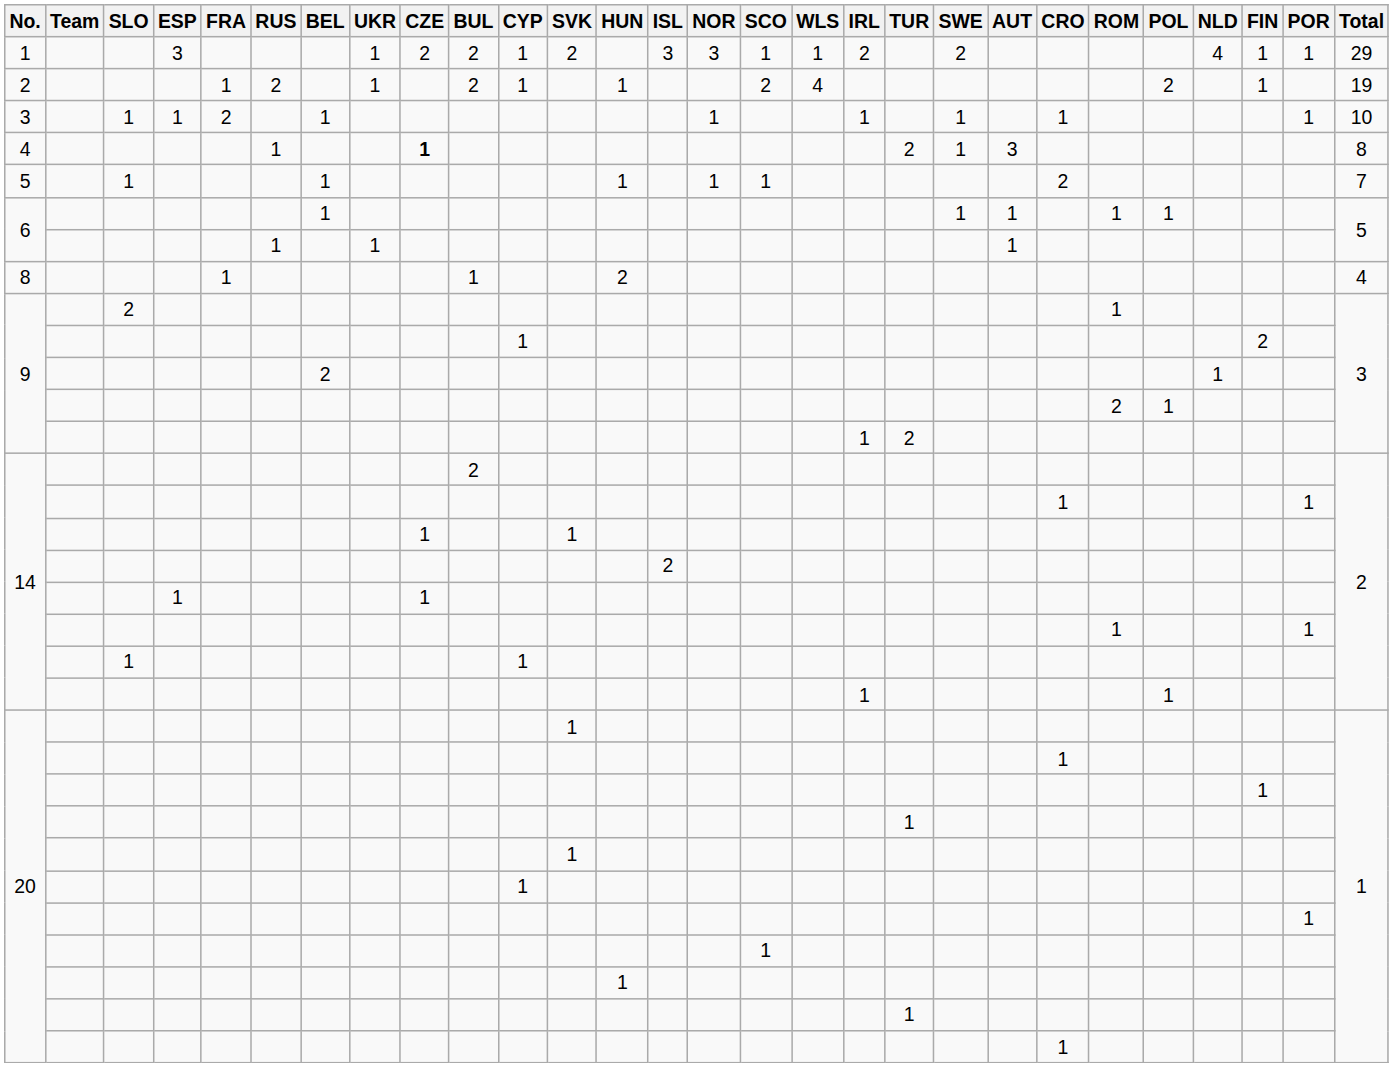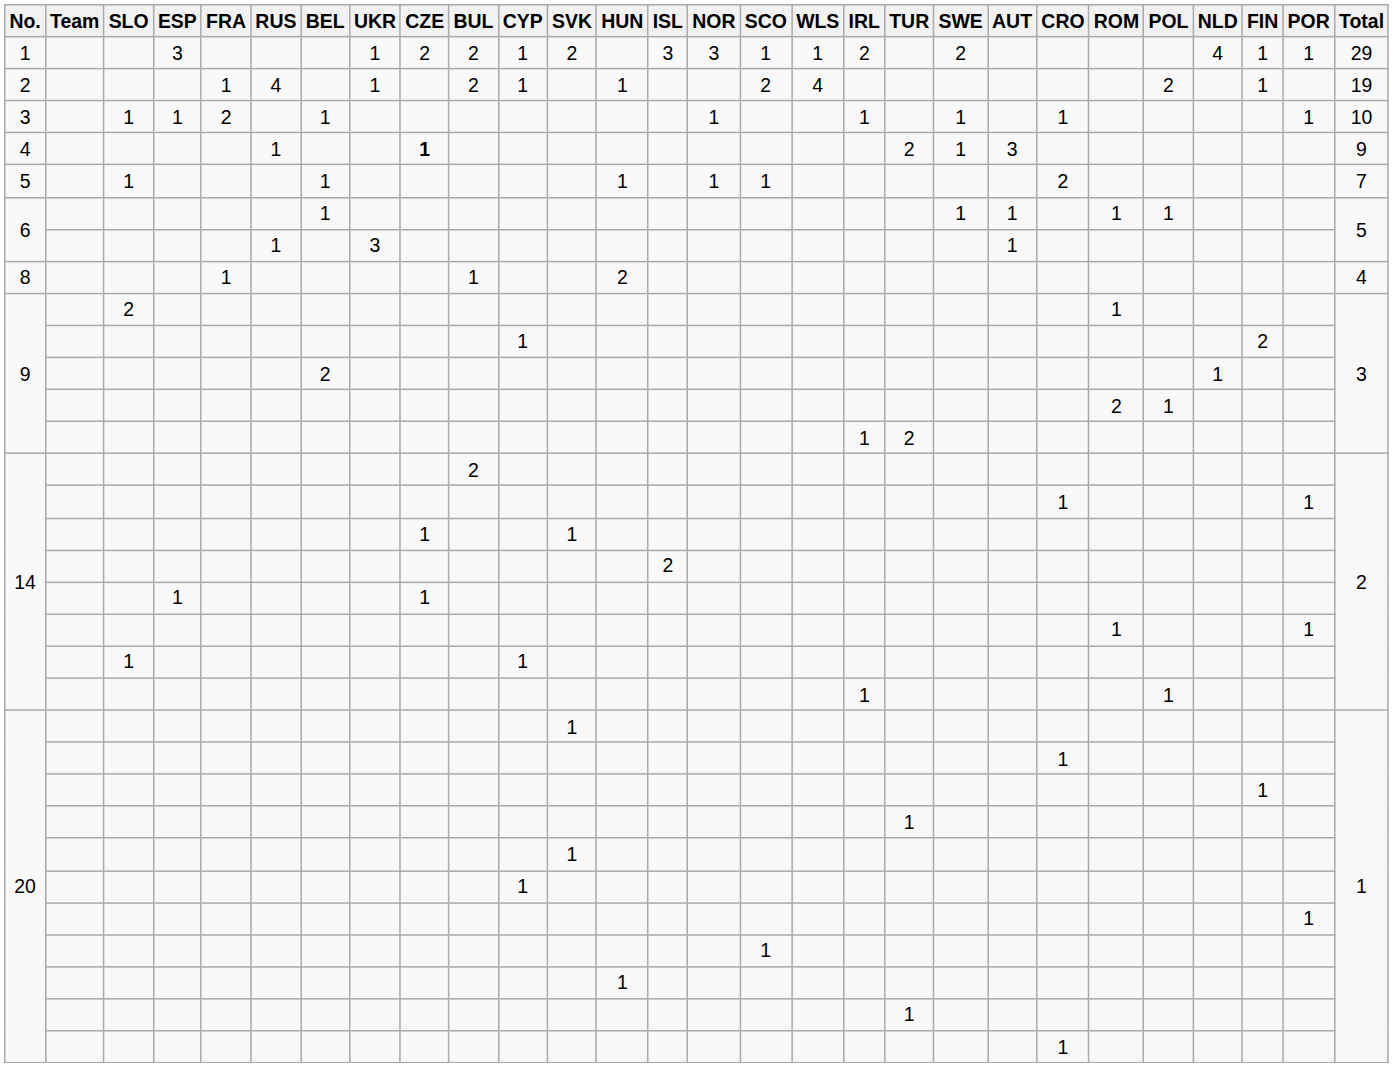(276, 85) 2 -> (276, 85) 4
(1362, 149) 8 -> (1362, 149) 9
(375, 245) 1 -> (375, 245) 3
